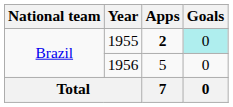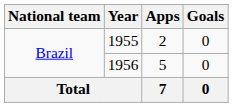(163, 41) bold -> (163, 41) normal
(205, 41) paleturquoise background -> (205, 41) no background
